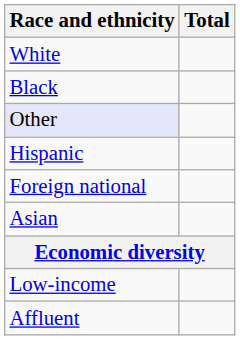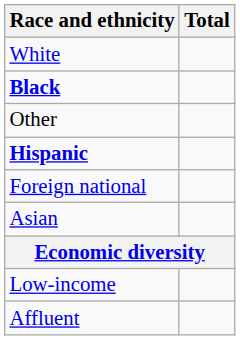(34, 86) normal -> (35, 86) bold
(33, 119) lavender background -> (33, 119) no background
(46, 152) normal -> (49, 152) bold
